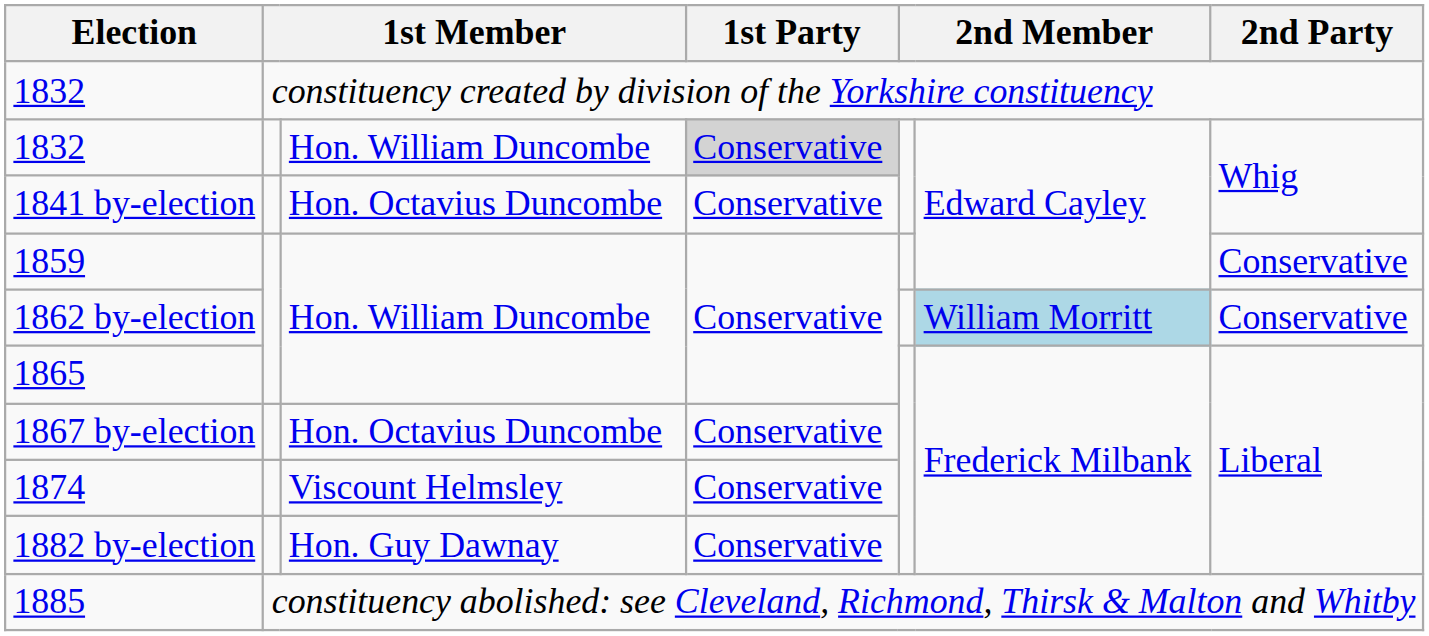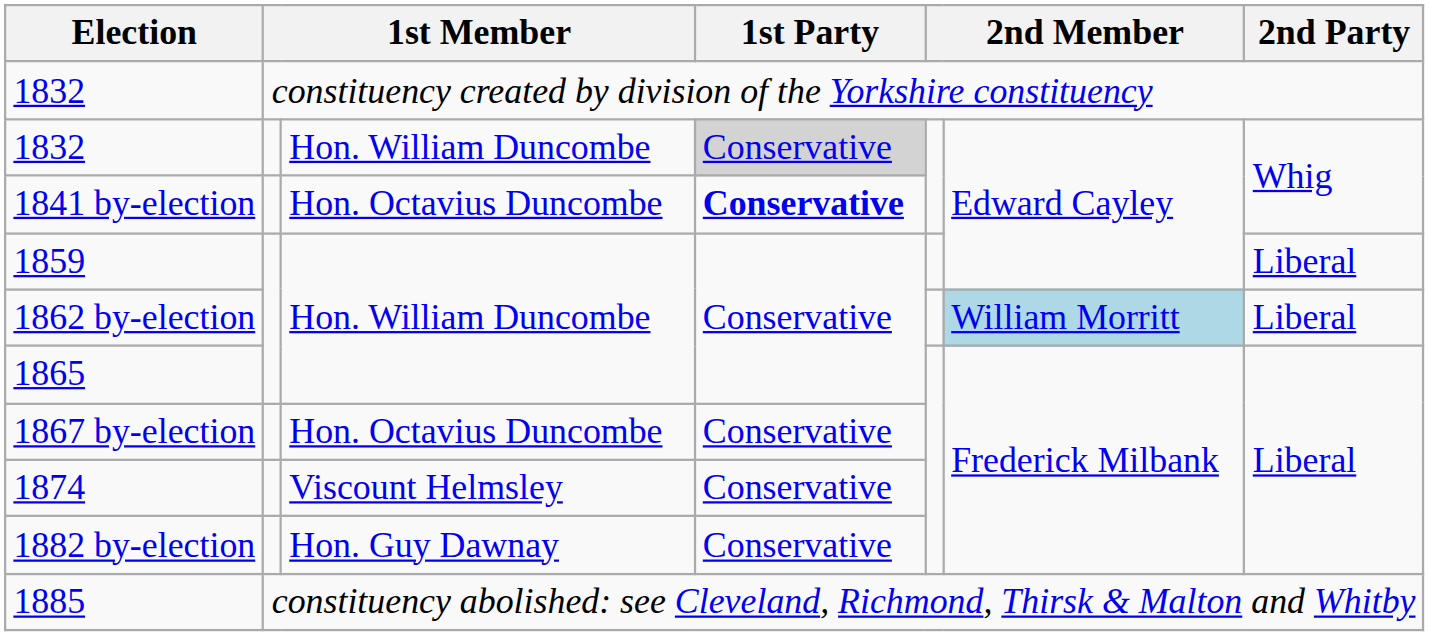(788, 203) normal -> (803, 203) bold
(1313, 260) Conservative -> (1305, 260) Liberal
(1313, 317) Conservative -> (1305, 317) Liberal
